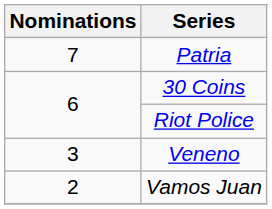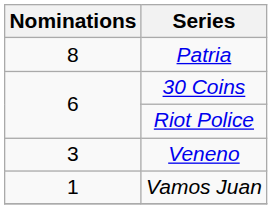(73, 54) 7 -> (73, 54) 8
(73, 187) 2 -> (73, 187) 1
